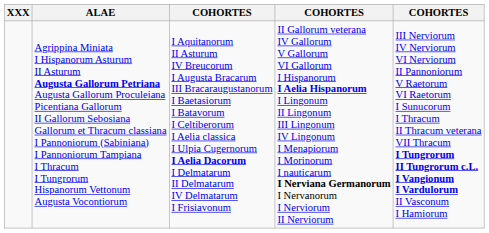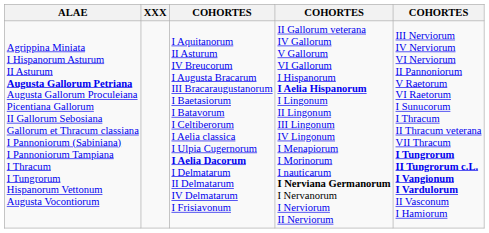columns swapped: (101, 12) <-> (18, 12)
